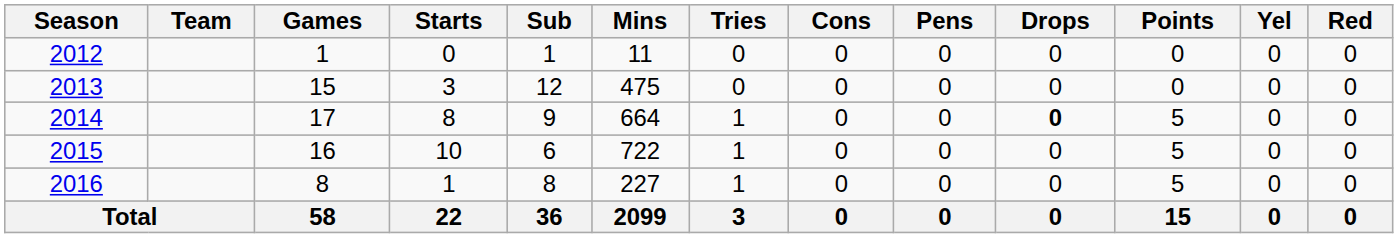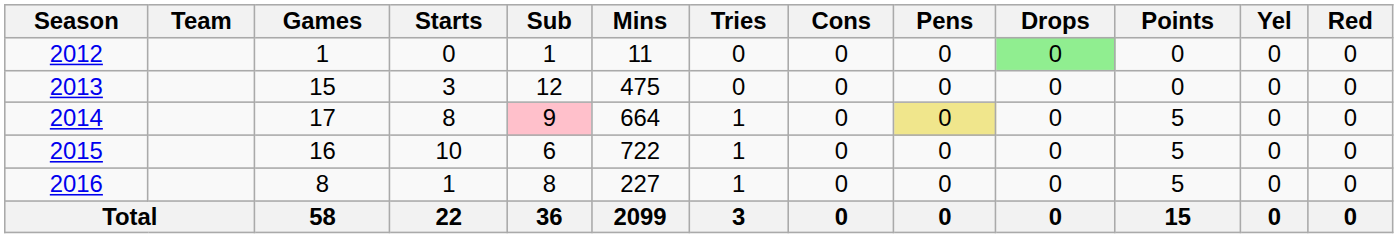(1055, 53) no background -> (1055, 53) lightgreen background
(549, 118) no background -> (549, 118) pink background
(945, 118) no background -> (945, 118) khaki background
(1055, 118) bold -> (1055, 118) normal
